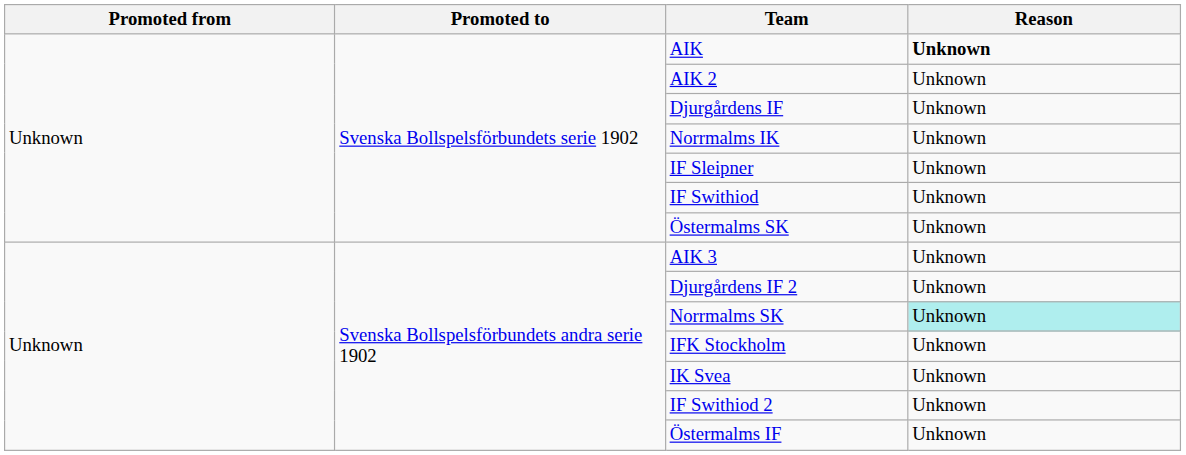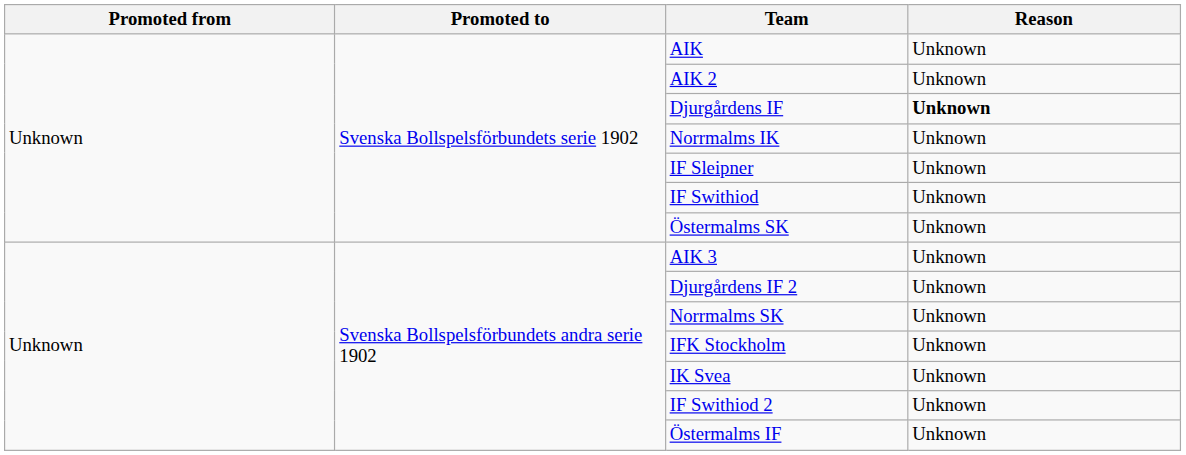(951, 49) bold -> (949, 49) normal
(949, 108) normal -> (951, 108) bold
(949, 316) paleturquoise background -> (949, 316) no background
